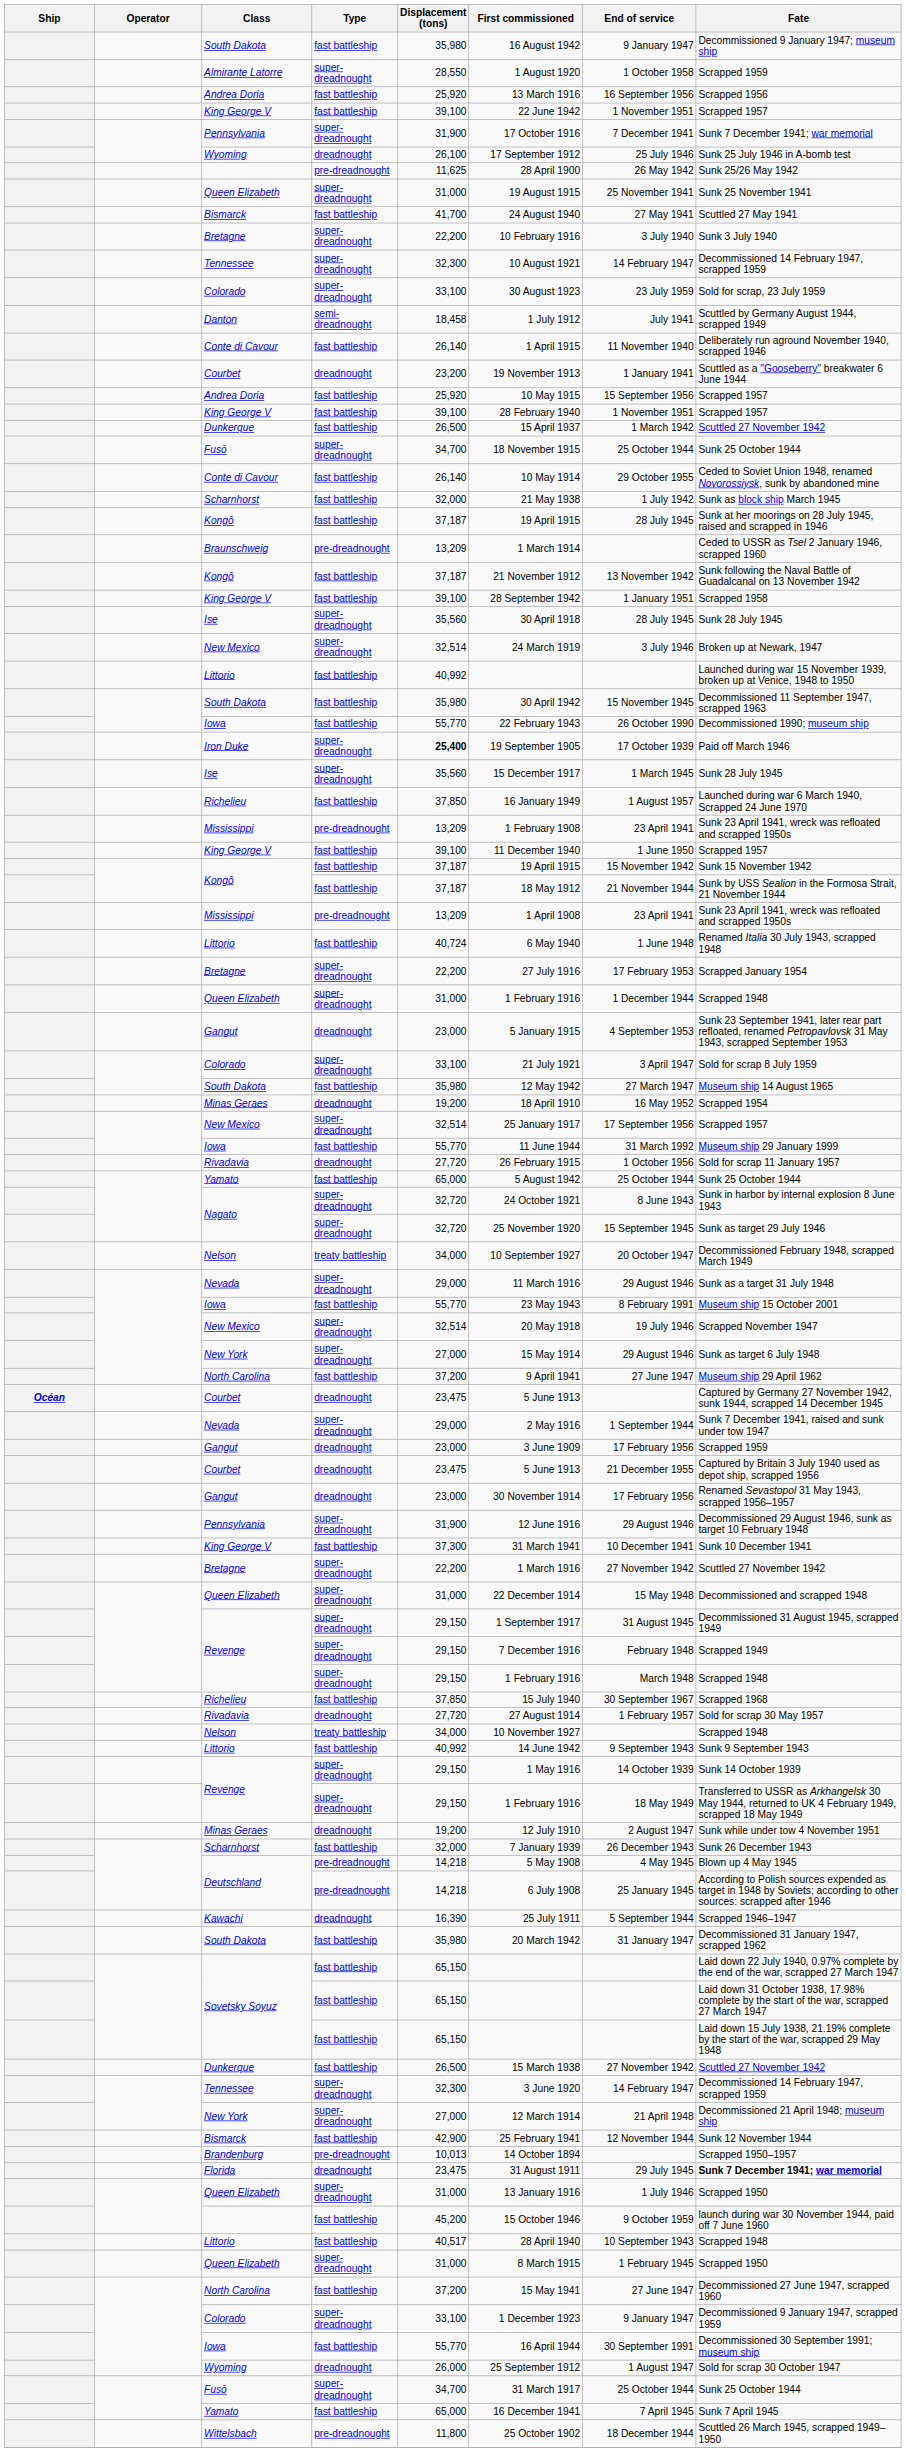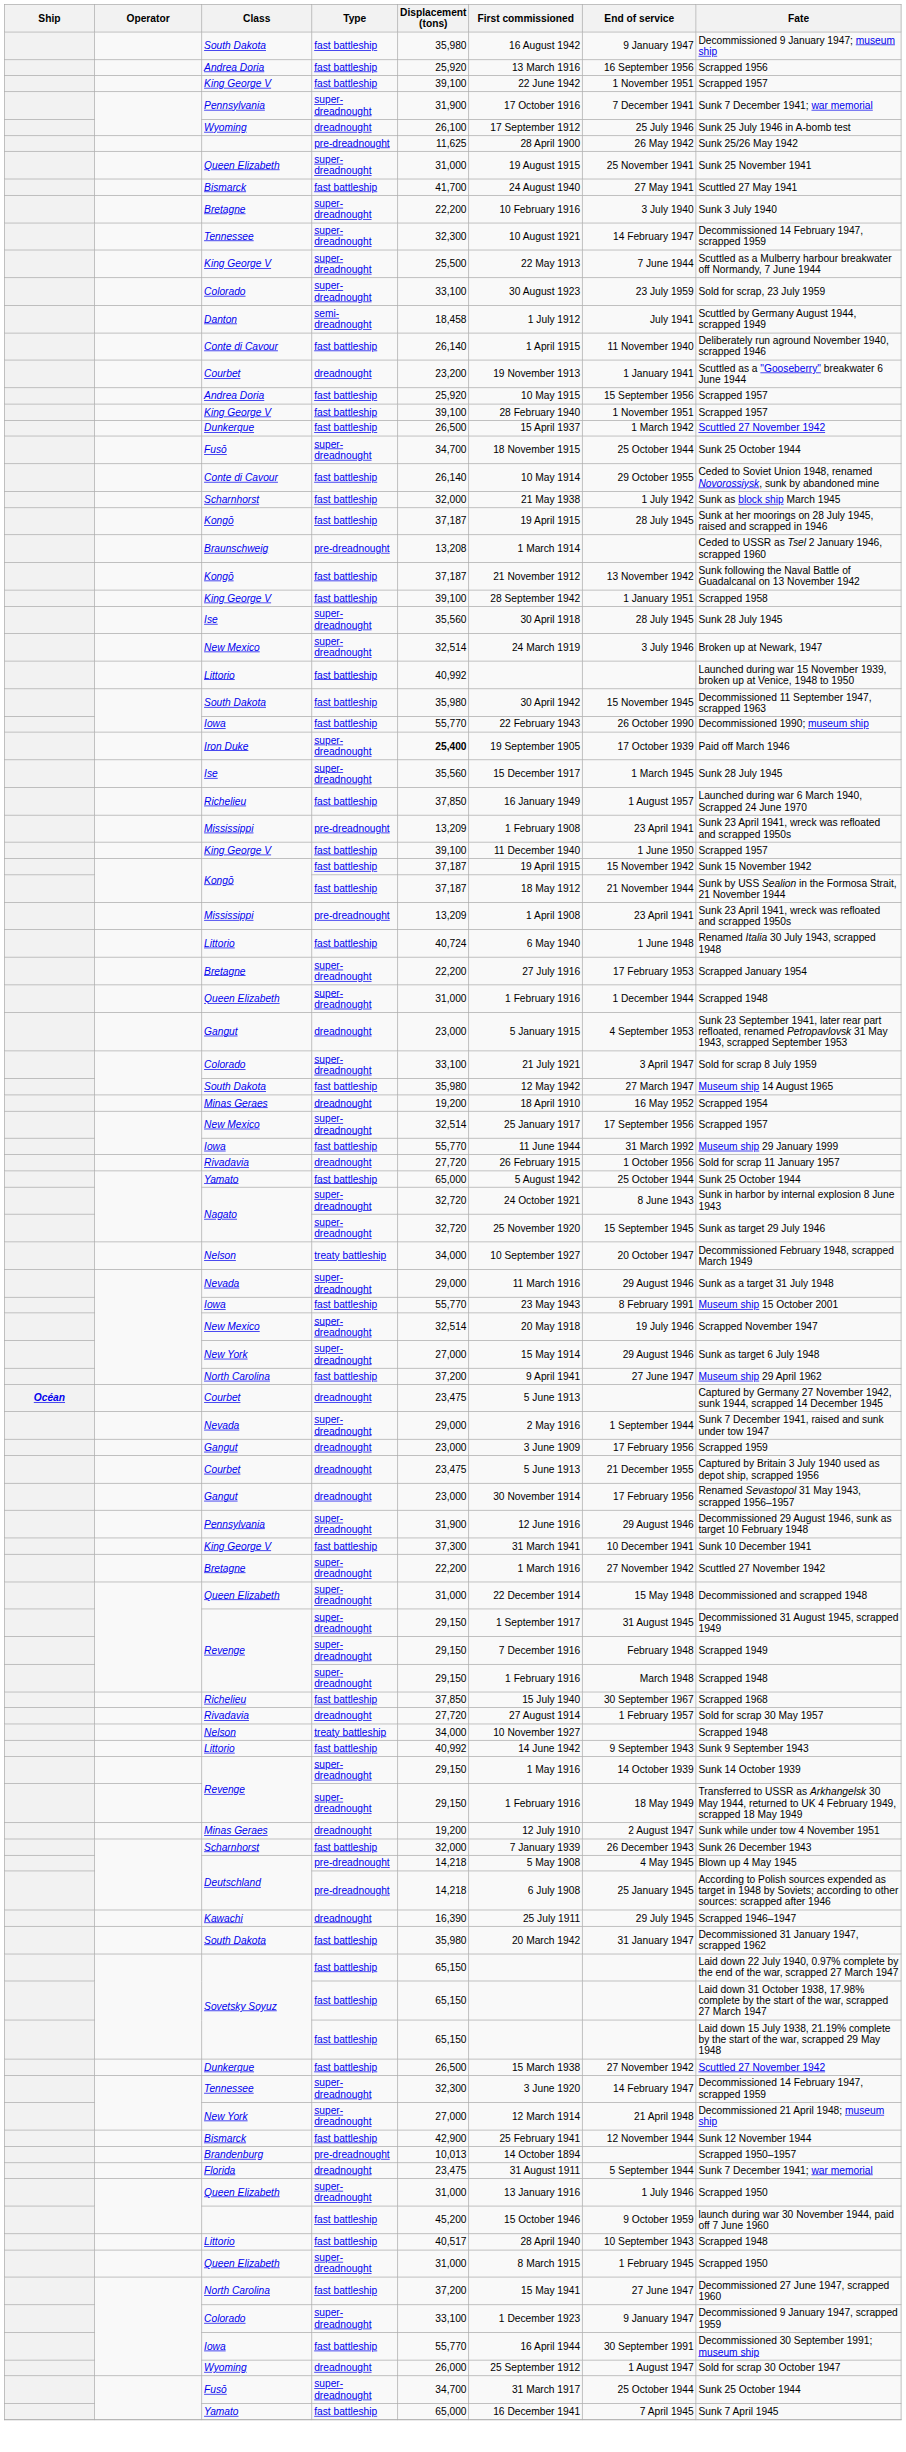- row: (243, 74)
+ row: (238, 264)
(451, 549) 13,209 -> (451, 549) 13,208
(652, 1918) 5 September 1944 -> (665, 1918) 29 July 1945
(665, 2171) 29 July 1945 -> (652, 2171) 5 September 1944
(790, 2171) bold -> (786, 2171) normal
- row: (230, 2434)
